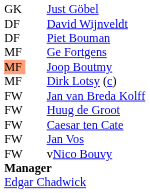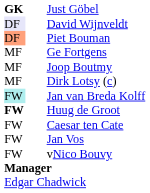(13, 9) normal -> (14, 9) bold
(12, 23) no background -> (12, 23) lavender background
(12, 38) no background -> (12, 38) lightsalmon background
(13, 67) lightsalmon background -> (13, 67) no background
(13, 96) no background -> (13, 96) paleturquoise background
(13, 110) normal -> (14, 110) bold
